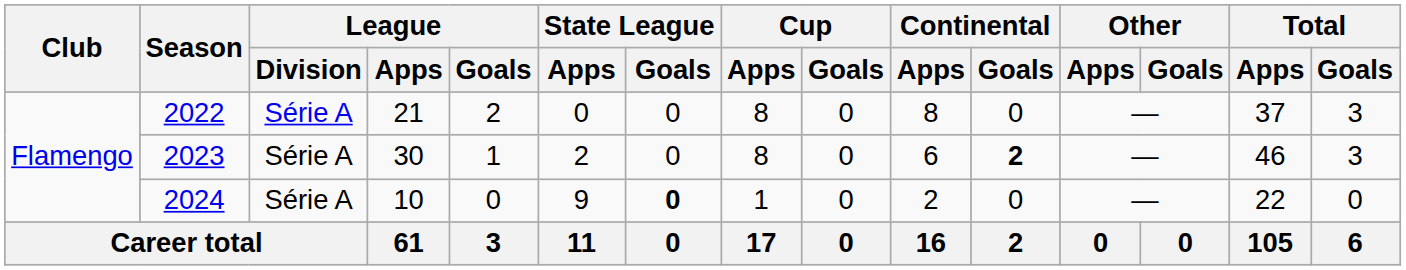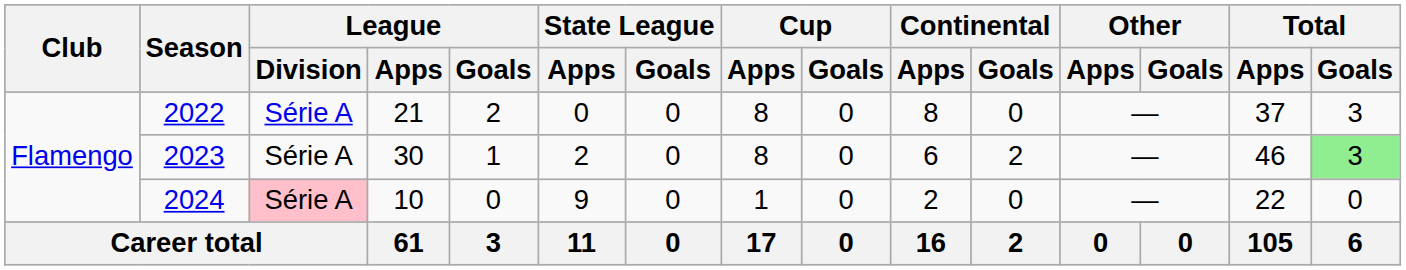(1016, 156) bold -> (1016, 156) normal
(1355, 156) no background -> (1355, 156) lightgreen background
(309, 199) no background -> (309, 199) pink background
(673, 199) bold -> (673, 199) normal
